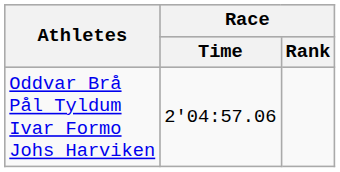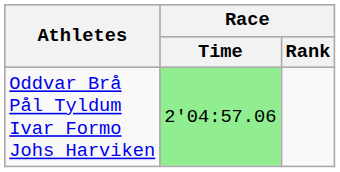(220, 117) no background -> (220, 117) lightgreen background
